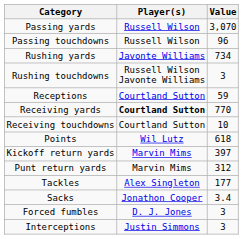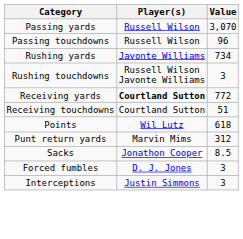- row: (60, 95)
(223, 110) 770 -> (223, 95) 772
(223, 124) 10 -> (223, 110) 51
- row: (60, 154)
- row: (60, 183)
(223, 197) 3.4 -> (223, 154) 8.5
